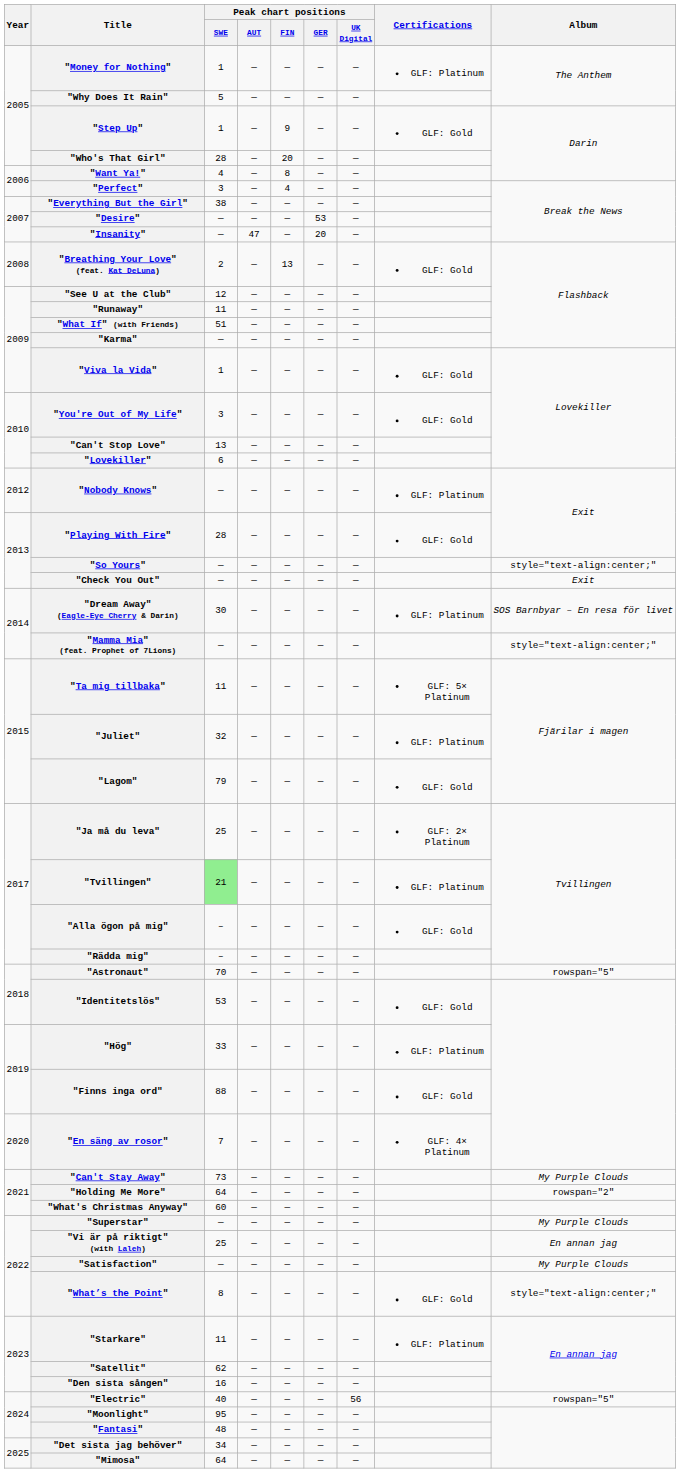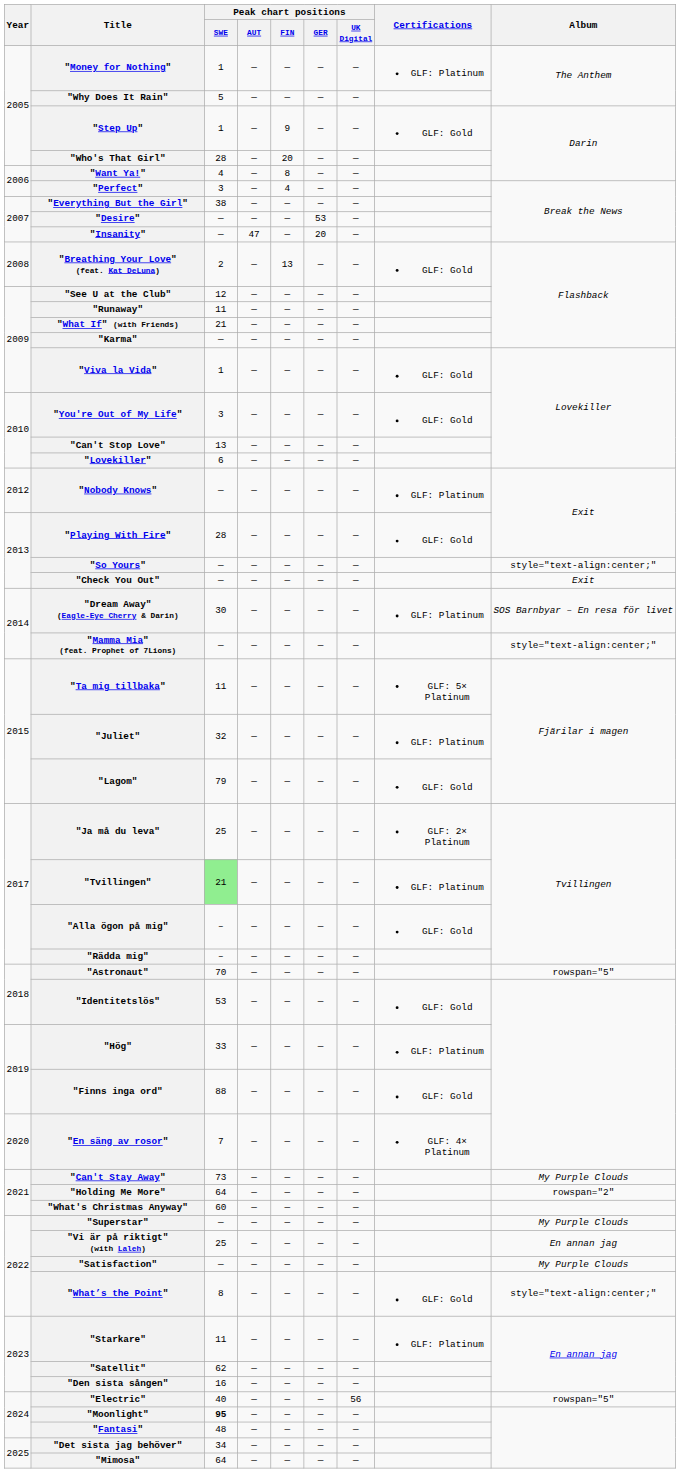(221, 325) 51 -> (221, 325) 21
(221, 1415) normal -> (221, 1415) bold
